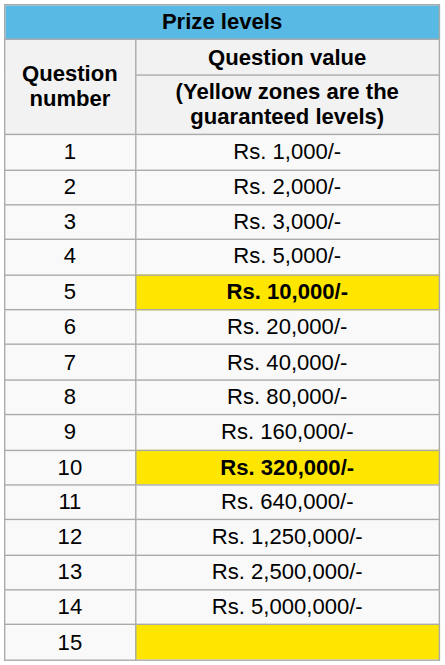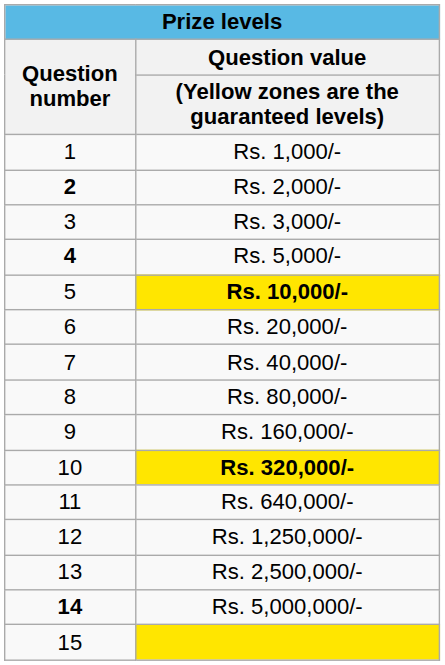(70, 186) normal -> (70, 186) bold
(70, 256) normal -> (70, 256) bold
(70, 607) normal -> (70, 607) bold
